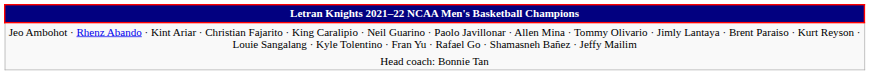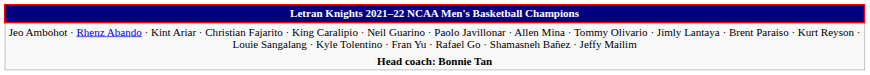(435, 61) normal -> (435, 61) bold
